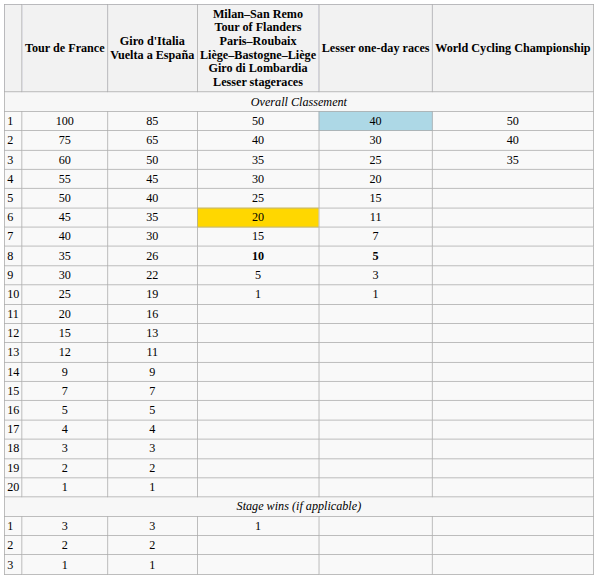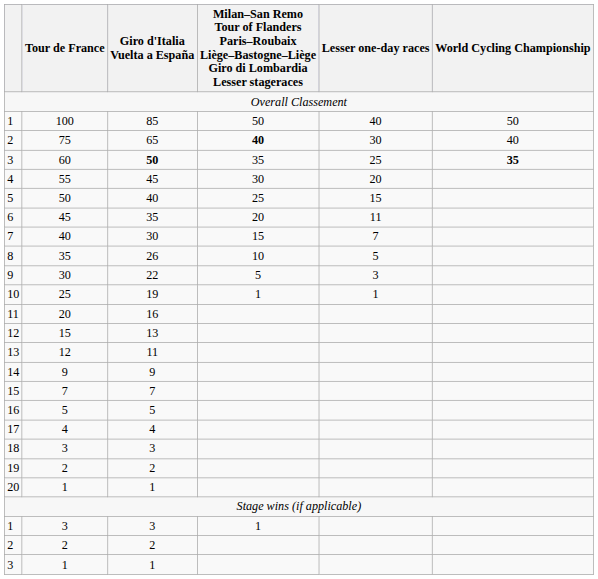(376, 121) lightblue background -> (376, 121) no background
(258, 140) normal -> (258, 140) bold
(152, 159) normal -> (152, 159) bold
(513, 159) normal -> (513, 159) bold
(258, 217) gold background -> (258, 217) no background
(258, 256) bold -> (258, 256) normal
(376, 256) bold -> (376, 256) normal
